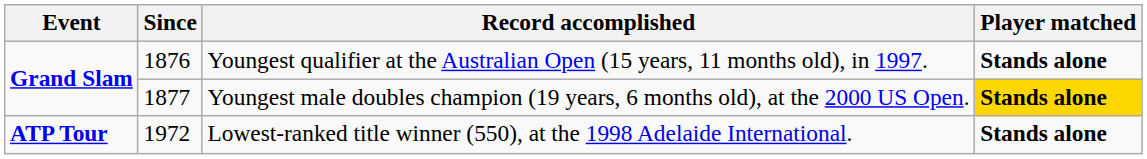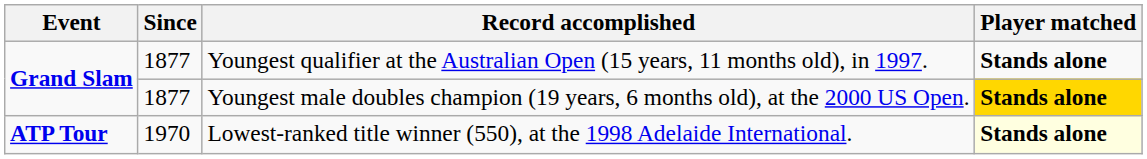(167, 60) 1876 -> (167, 60) 1877
(167, 134) 1972 -> (167, 134) 1970
(1044, 134) no background -> (1044, 134) lightyellow background
